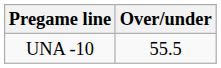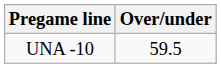(166, 48) 55.5 -> (166, 48) 59.5
